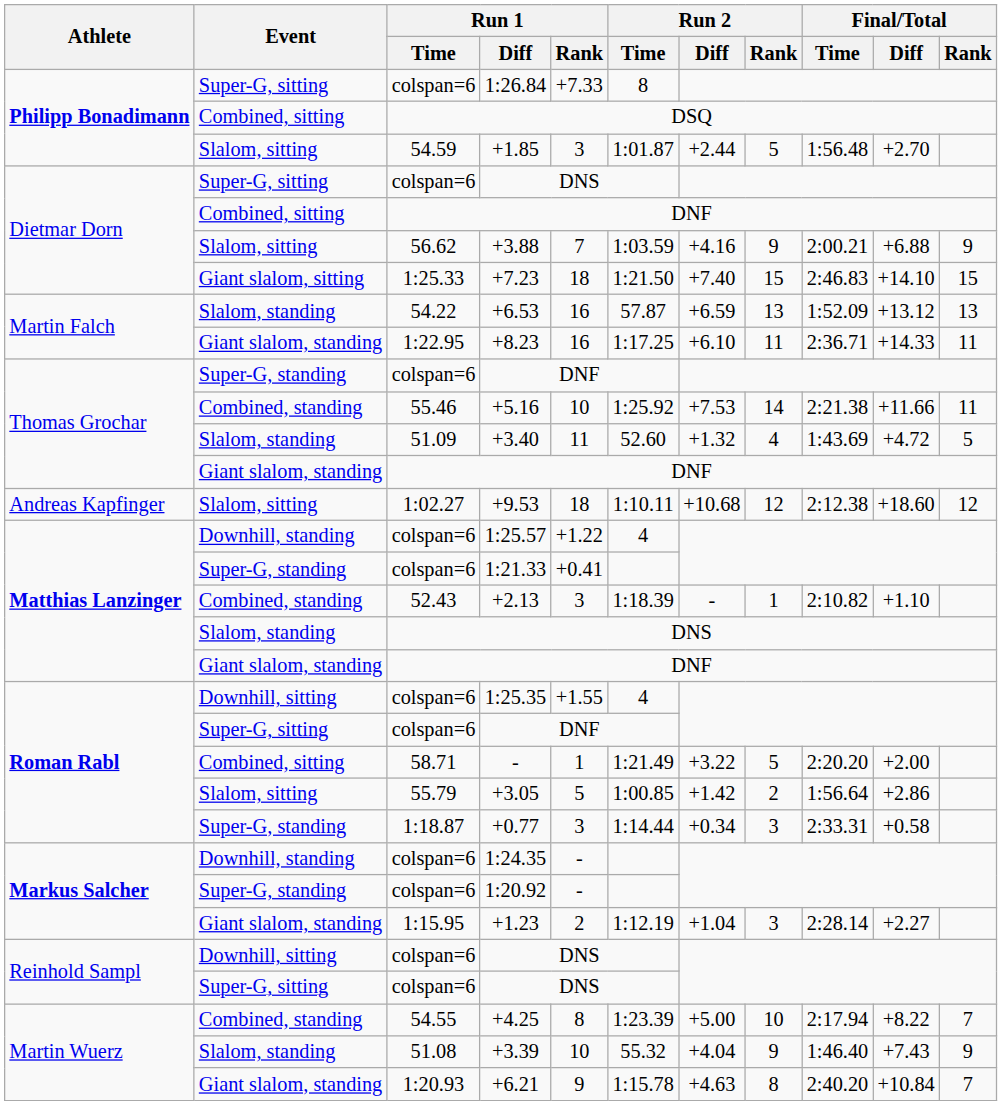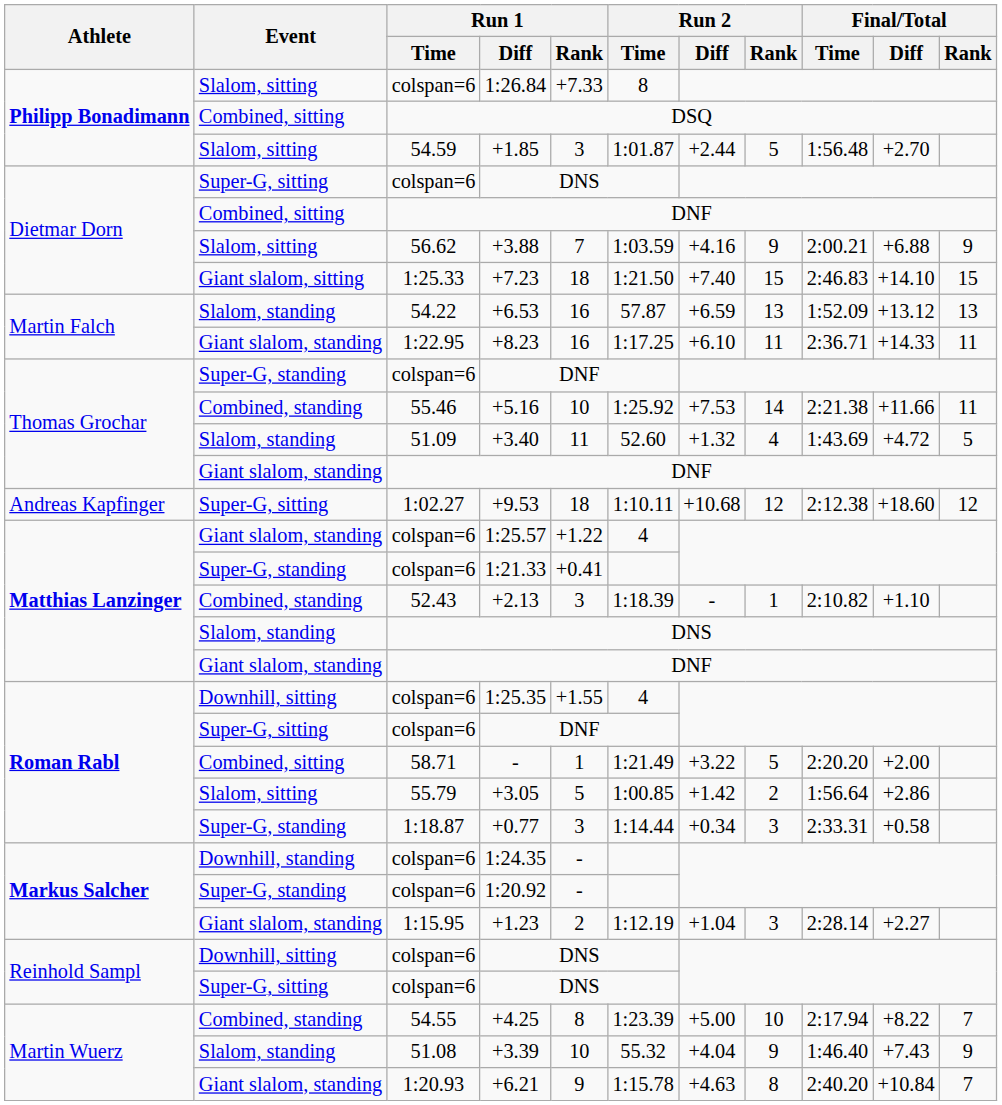(264, 85) Super-G, sitting -> (258, 85) Slalom, sitting
(258, 504) Slalom, sitting -> (264, 504) Super-G, sitting
(277, 536) Downhill, standing -> (291, 536) Giant slalom, standing
